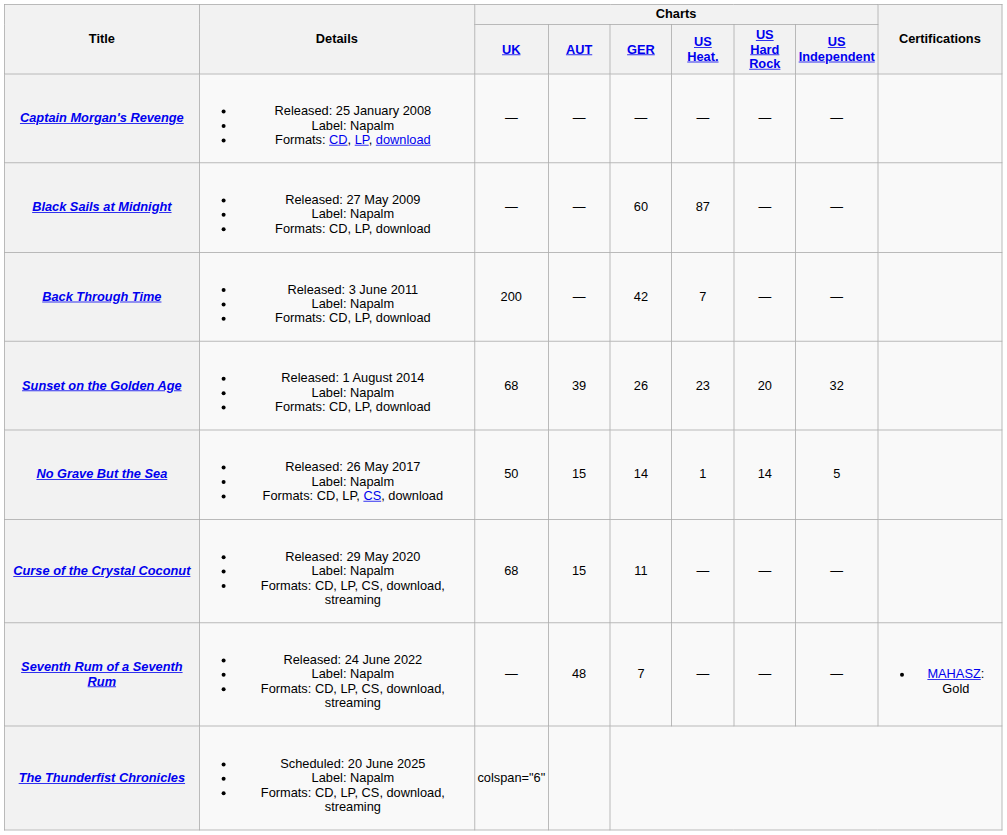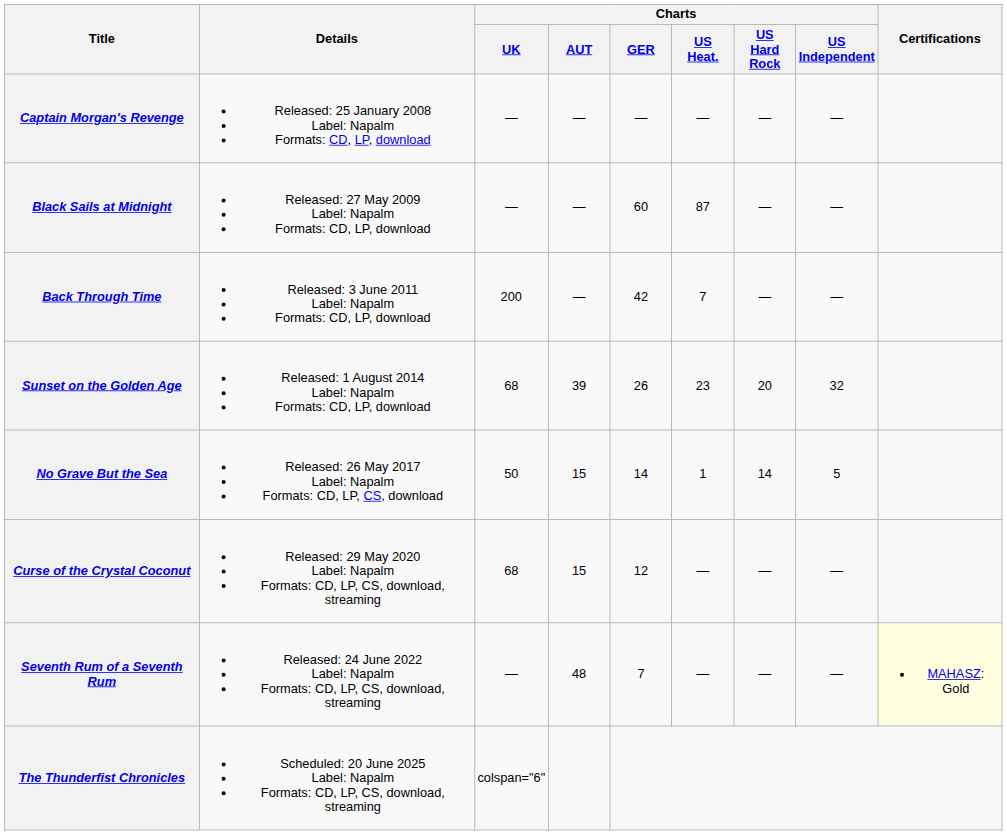(641, 571) 11 -> (641, 571) 12
(940, 682) no background -> (940, 682) lightyellow background
